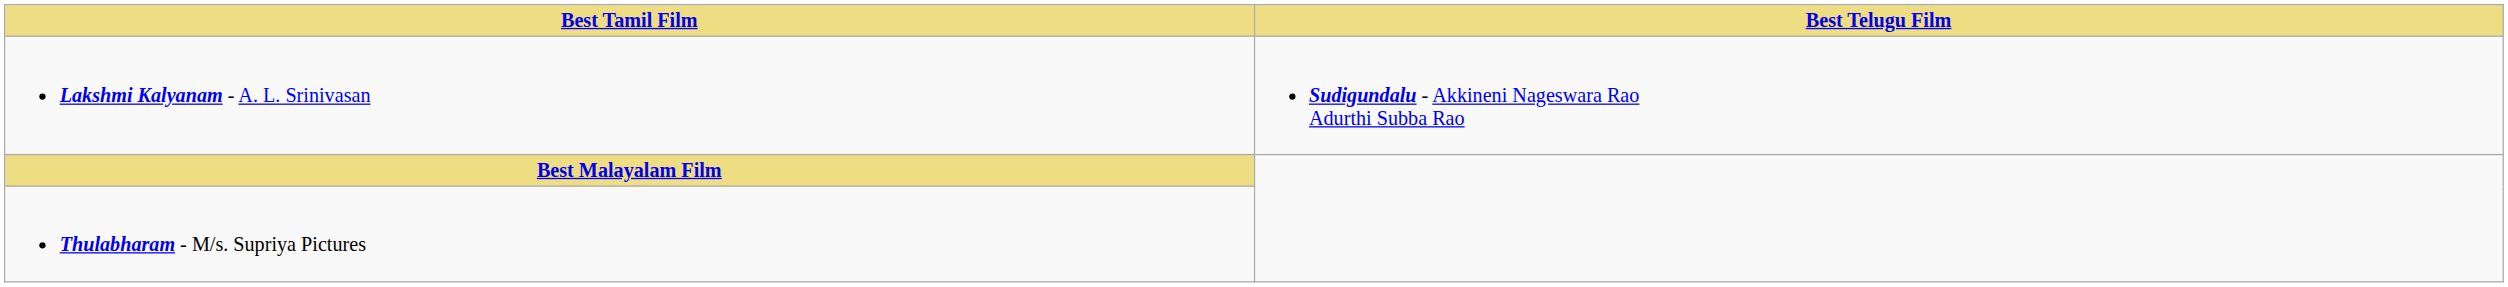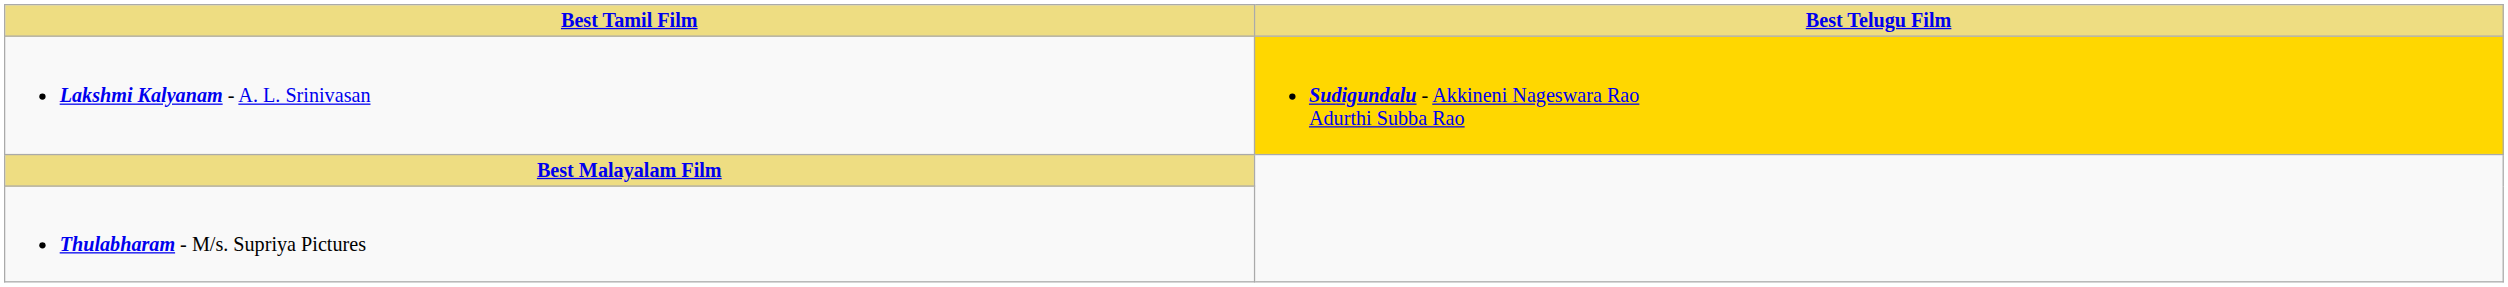(1879, 107) no background -> (1879, 107) gold background
